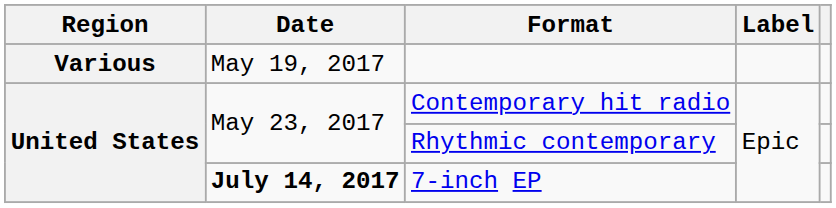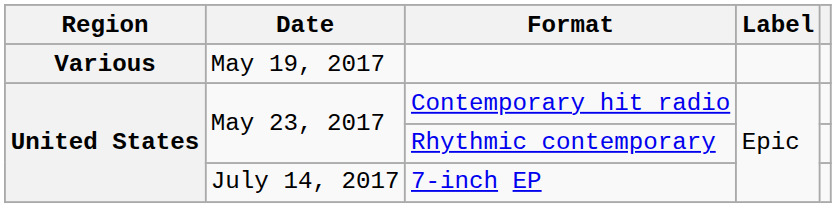(305, 182) bold -> (305, 182) normal
